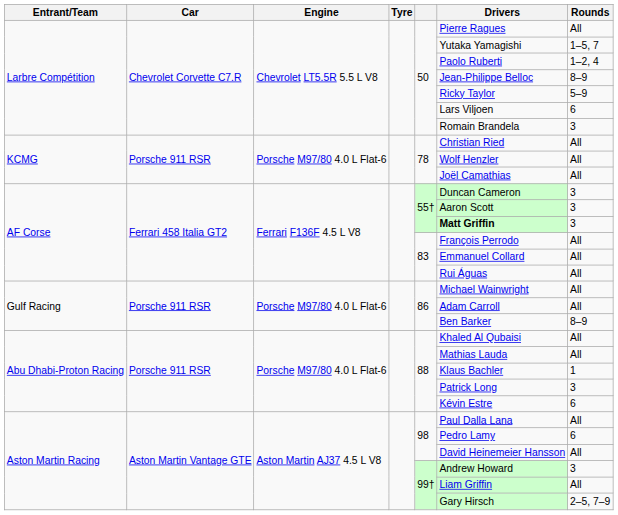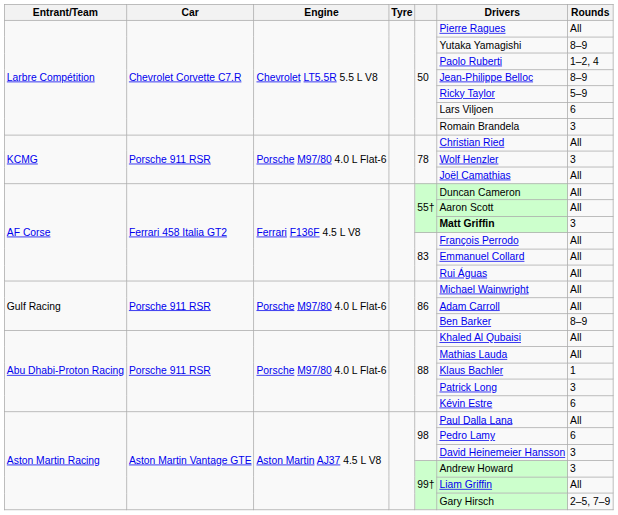(584, 45) 1–5, 7 -> (579, 45) 8–9
(576, 159) All -> (573, 159) 3
(573, 191) 3 -> (576, 191) All
(573, 208) 3 -> (576, 208) All
(576, 452) All -> (573, 452) 3
